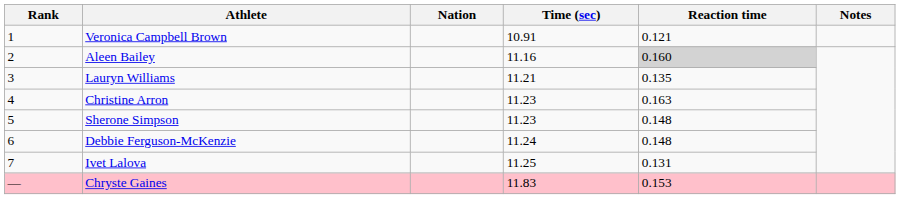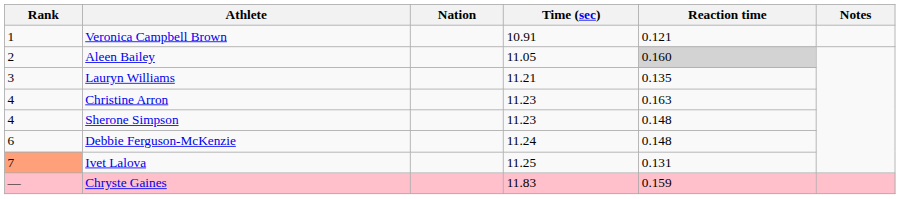(521, 57) 11.16 -> (521, 57) 11.05
(11, 120) 5 -> (11, 120) 4
(11, 162) no background -> (11, 162) lightsalmon background
(657, 183) 0.153 -> (657, 183) 0.159
